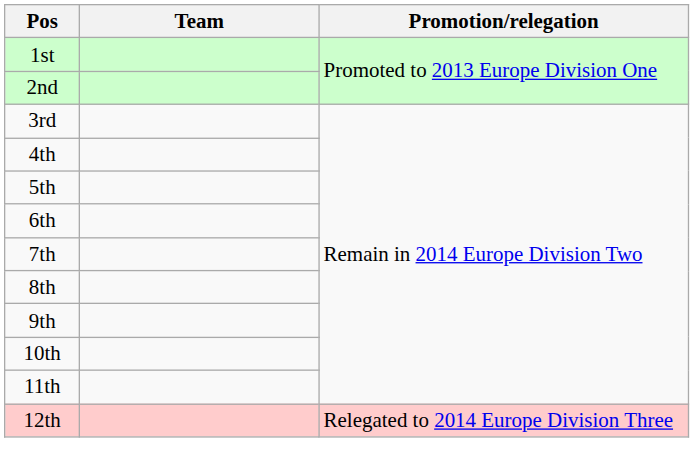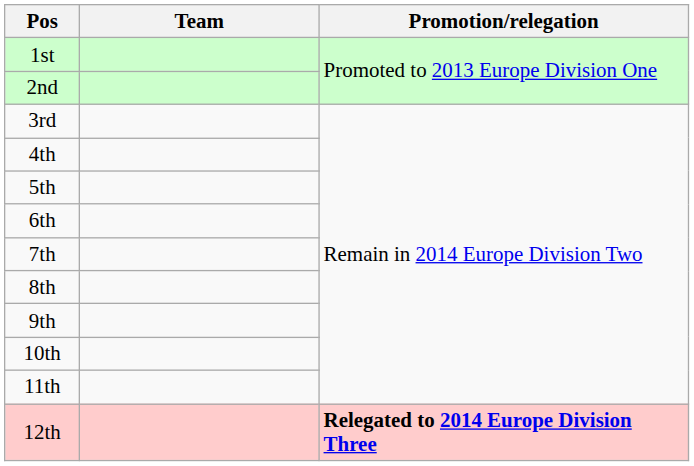(498, 420) normal -> (478, 431) bold
